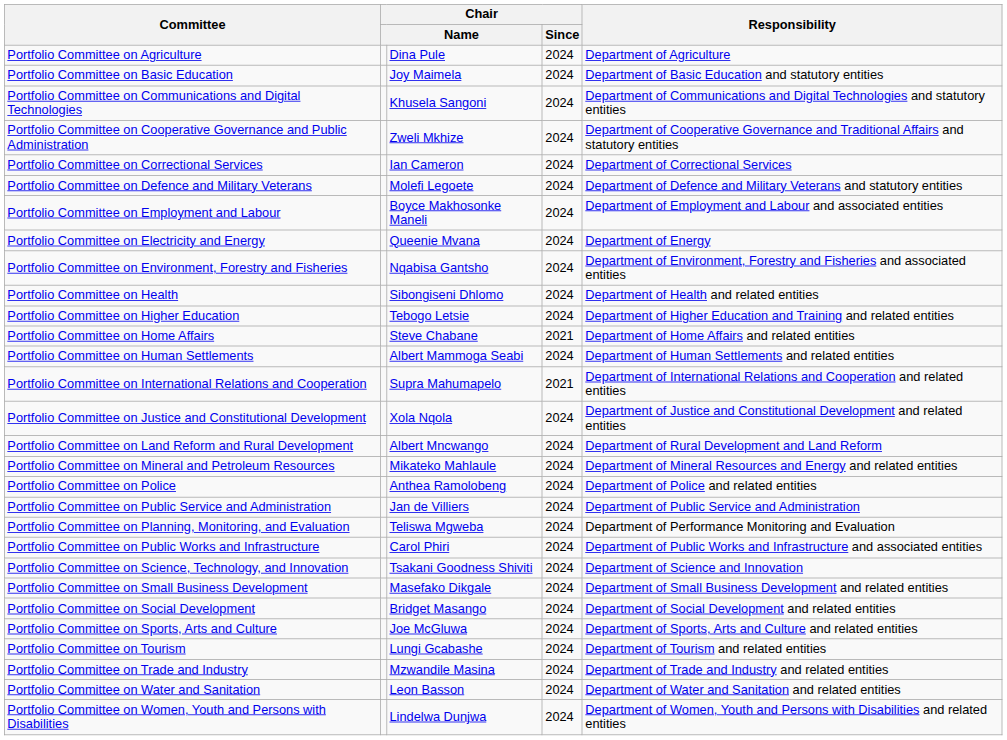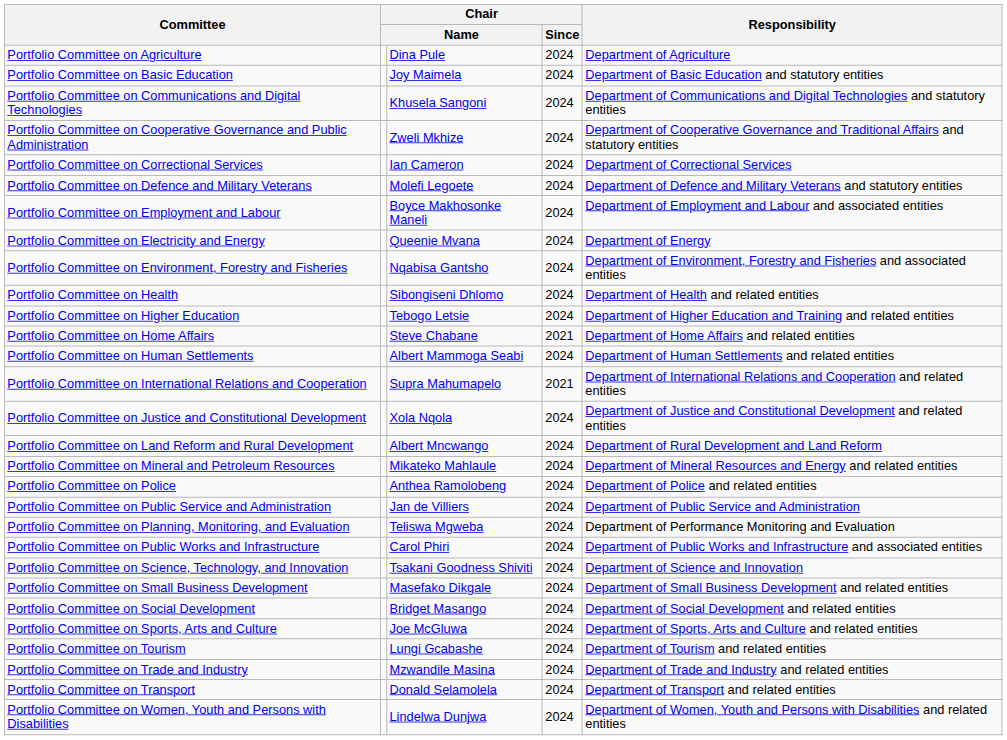+ row: (101, 689)
- row: (134, 689)
